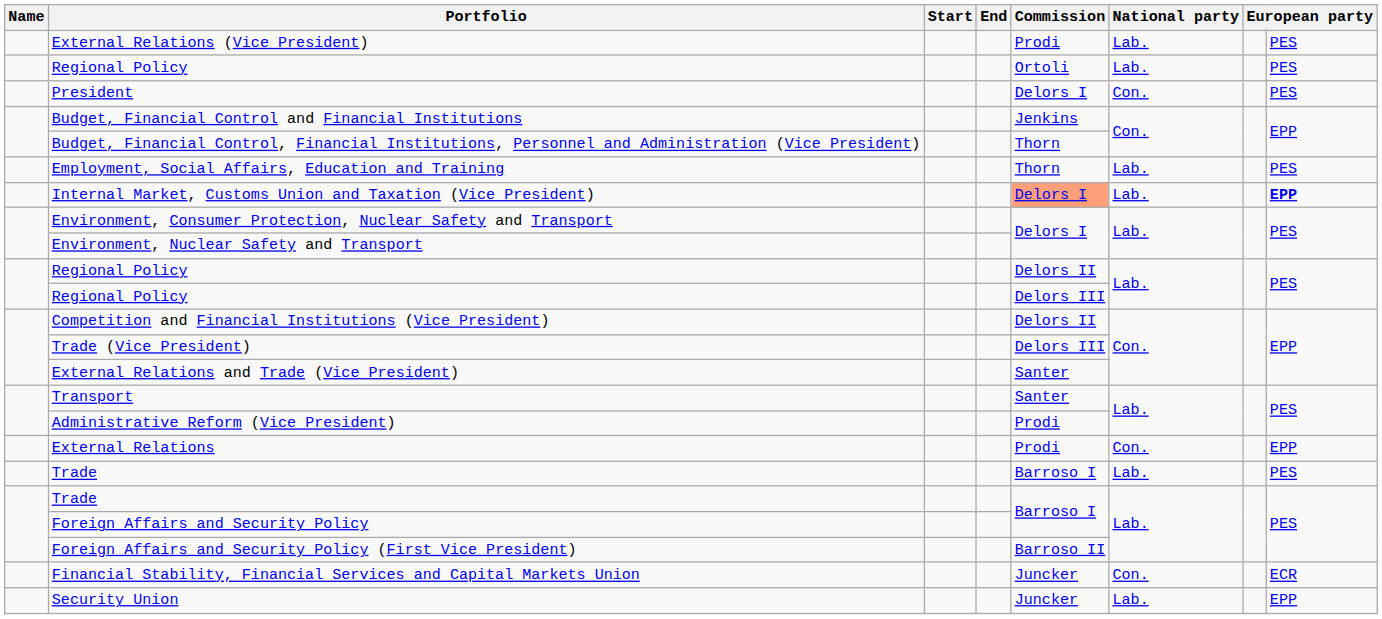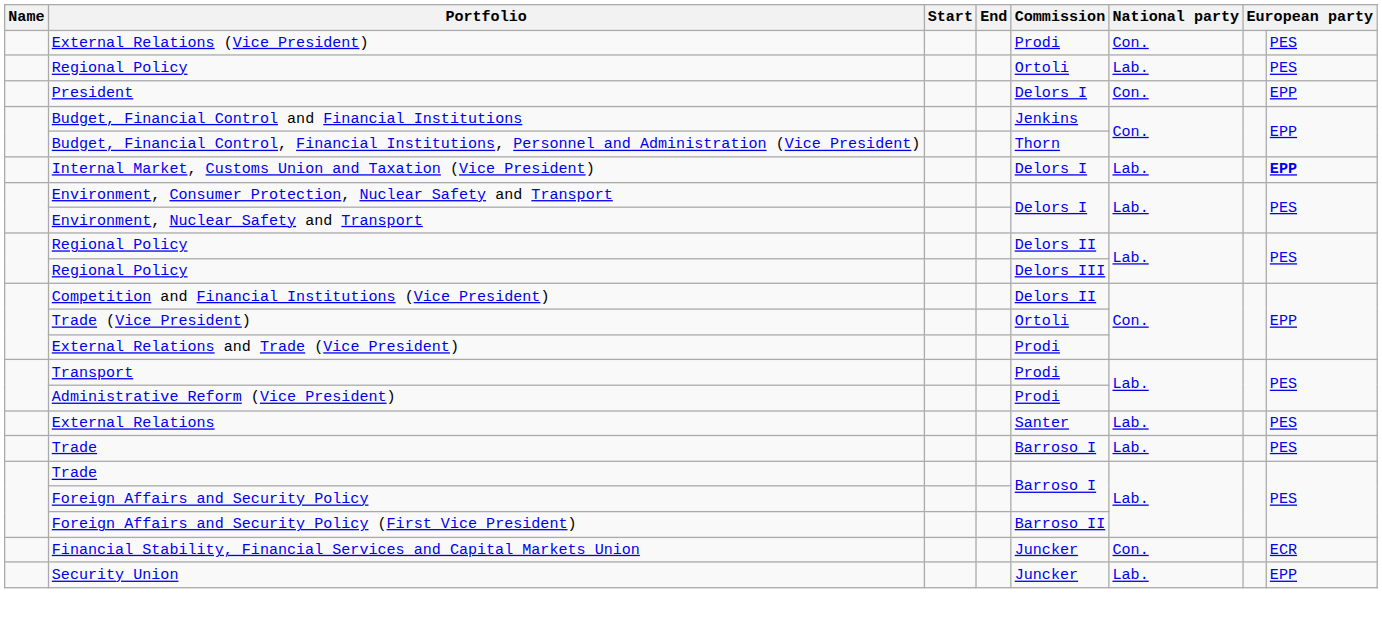(1131, 42) Lab. -> (1131, 42) Con.
(1283, 93) PES -> (1283, 93) EPP
- row: (26, 169)
(1051, 195) lightsalmon background -> (1051, 169) no background
(1060, 347) Delors III -> (1042, 321) Ortoli
(1042, 372) Santer -> (1037, 347) Prodi
(1042, 397) Santer -> (1037, 372) Prodi
(1037, 448) Prodi -> (1042, 423) Santer
(1131, 448) Con. -> (1131, 423) Lab.
(1283, 448) EPP -> (1283, 423) PES
